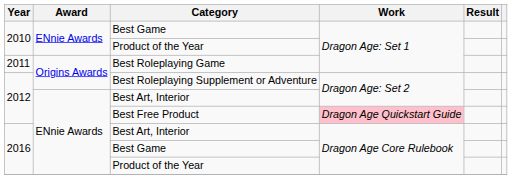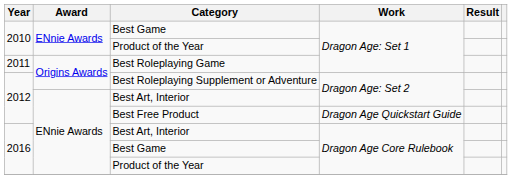(392, 115) pink background -> (392, 115) no background
